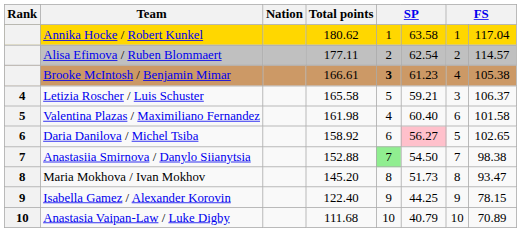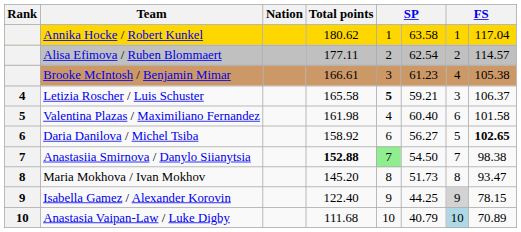(389, 75) bold -> (389, 75) normal
(389, 95) normal -> (389, 95) bold
(424, 136) pink background -> (424, 136) no background
(492, 136) normal -> (492, 136) bold
(341, 156) normal -> (341, 156) bold
(457, 197) no background -> (457, 197) lightgrey background
(457, 217) no background -> (457, 217) lightblue background
